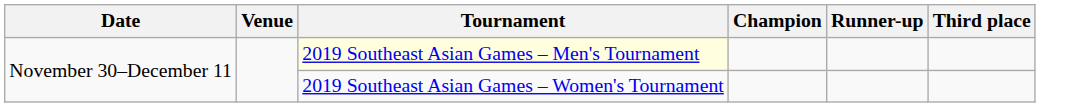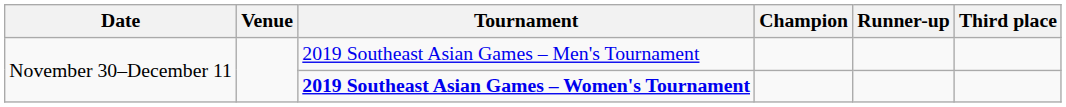(501, 53) lightyellow background -> (501, 53) no background
(513, 86) normal -> (526, 86) bold
